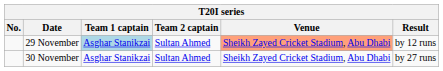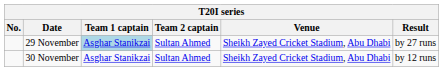(307, 43) lightsalmon background -> (307, 43) no background
(416, 43) by 12 runs -> (416, 43) by 27 runs
(416, 58) by 27 runs -> (416, 58) by 12 runs
